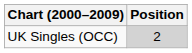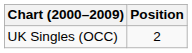(157, 36) lightgrey background -> (157, 36) no background
